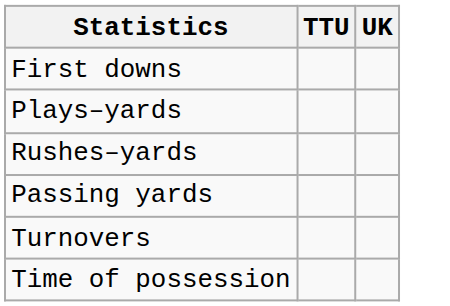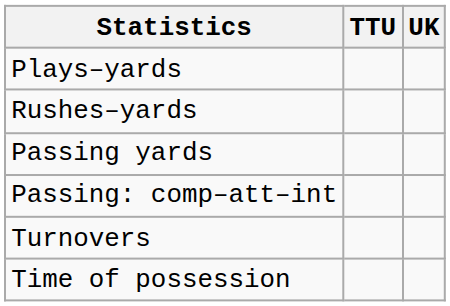- row: (97, 69)
+ row: (174, 196)
